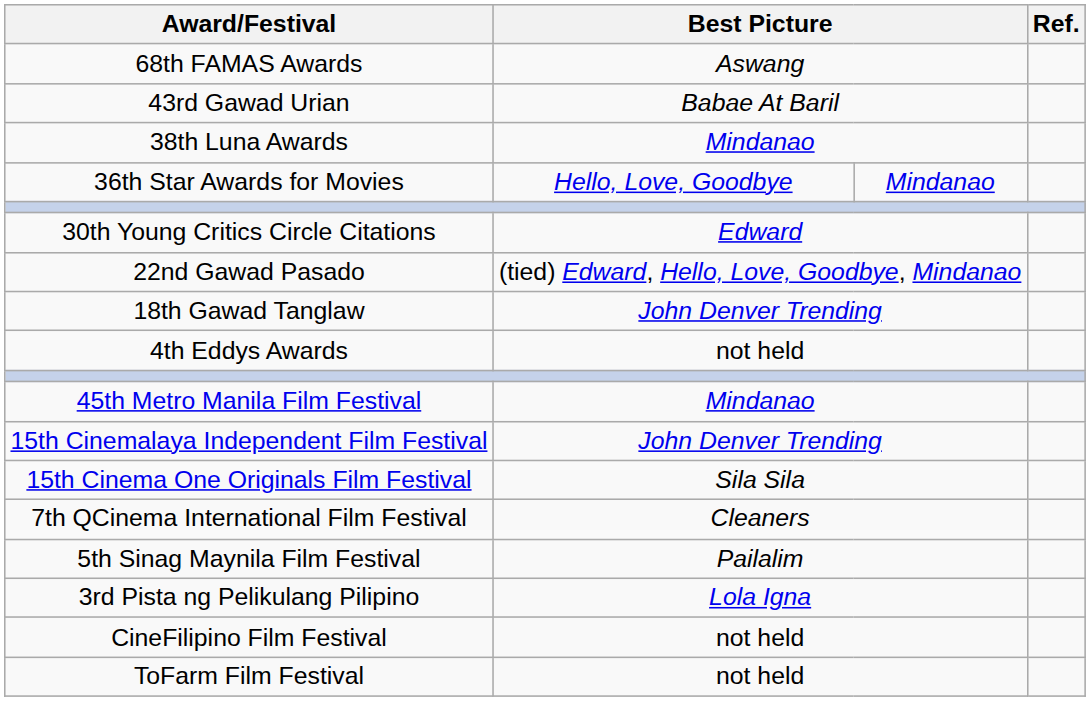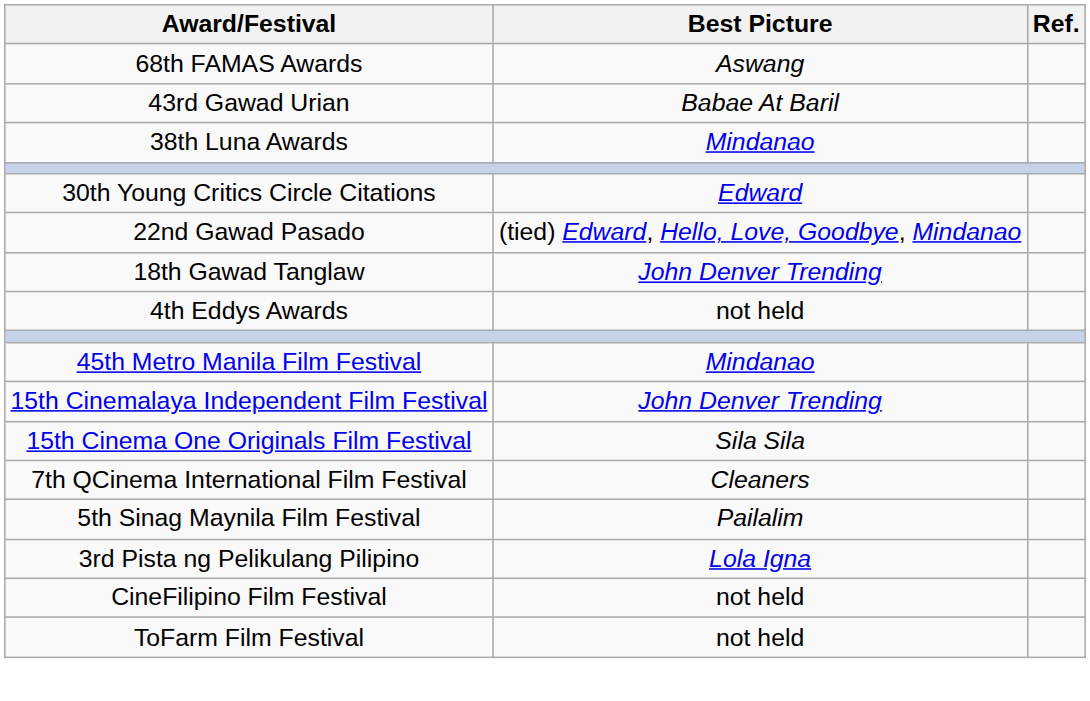- row: (249, 181)
